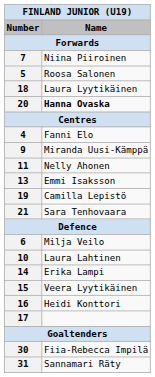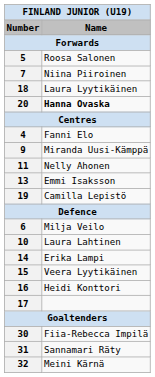rows swapped: (23, 73) <-> (23, 58)
- row: (23, 211)
+ row: (23, 364)
